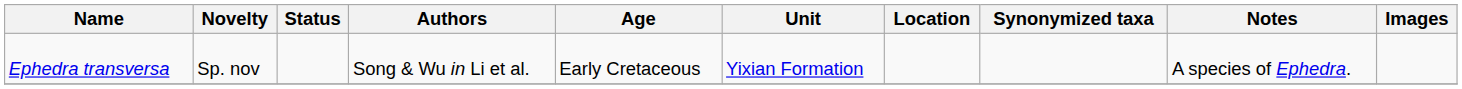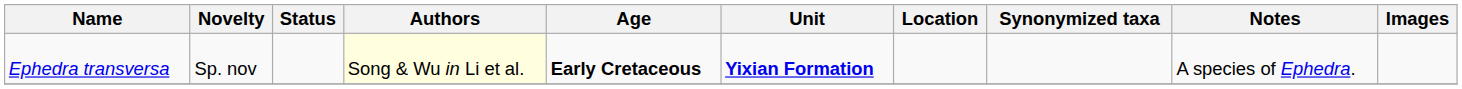(441, 68) no background -> (436, 68) lightyellow background
(630, 68) normal -> (626, 68) bold
(795, 68) normal -> (799, 68) bold
